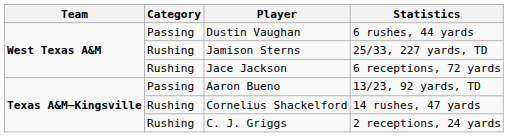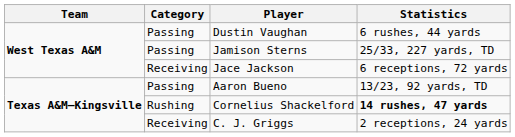(171, 50) Rushing -> (171, 50) Passing
(171, 68) Rushing -> (177, 68) Receiving
(417, 105) normal -> (424, 105) bold
(171, 123) Rushing -> (177, 123) Receiving
